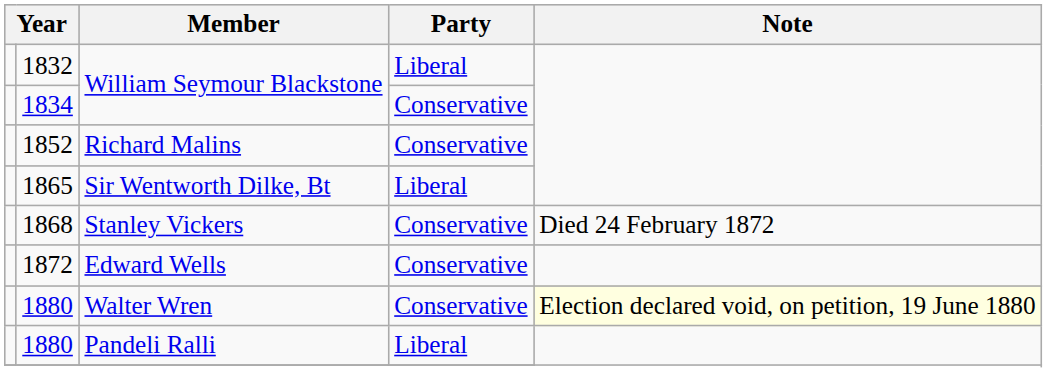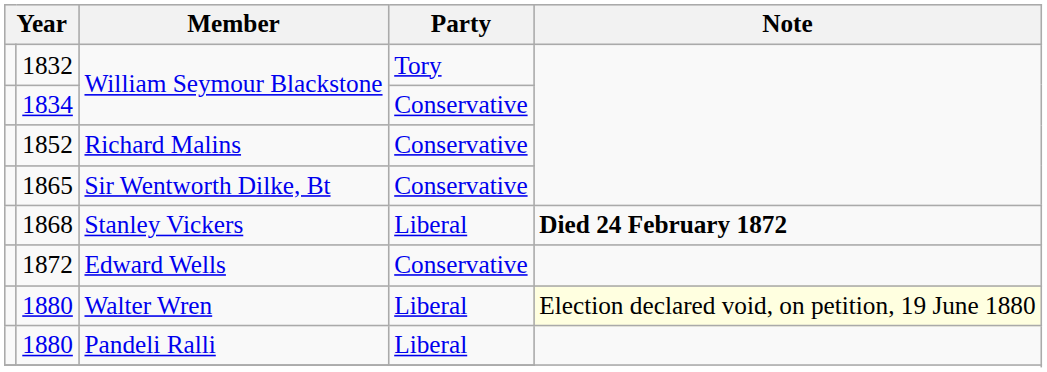(431, 64) Liberal -> (418, 64) Tory
(431, 184) Liberal -> (461, 184) Conservative
(461, 225) Conservative -> (431, 225) Liberal
(657, 225) normal -> (663, 225) bold
(461, 305) Conservative -> (431, 305) Liberal
